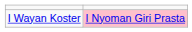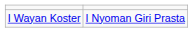(135, 18) pink background -> (135, 18) no background
